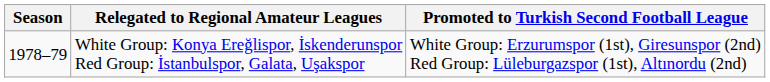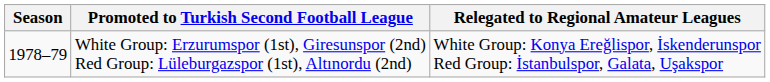columns swapped: (585, 17) <-> (239, 17)
